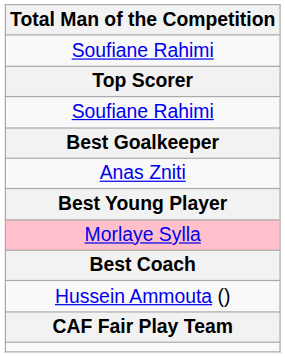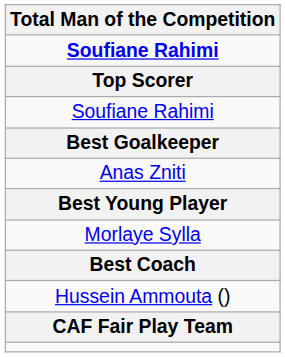(143, 50) normal -> (143, 50) bold
(143, 234) pink background -> (143, 234) no background
